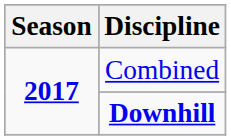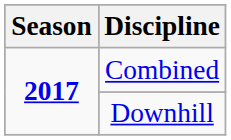(162, 112) bold -> (162, 112) normal
